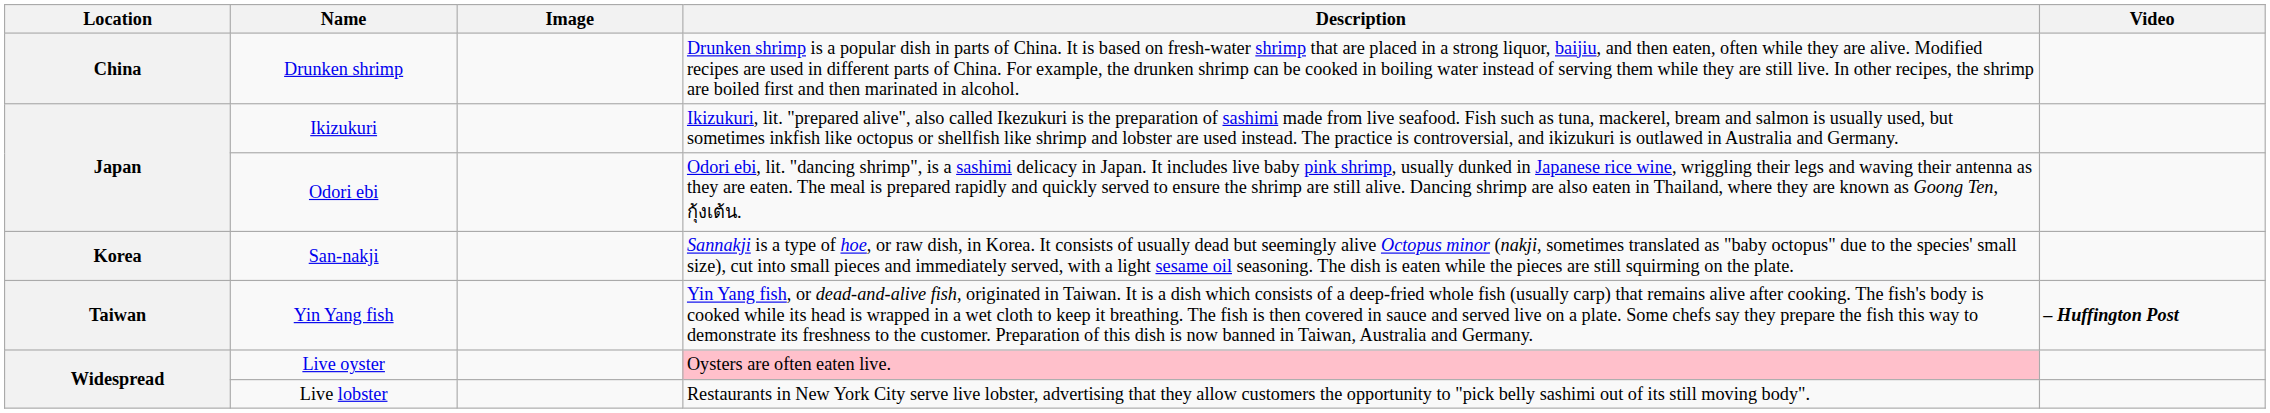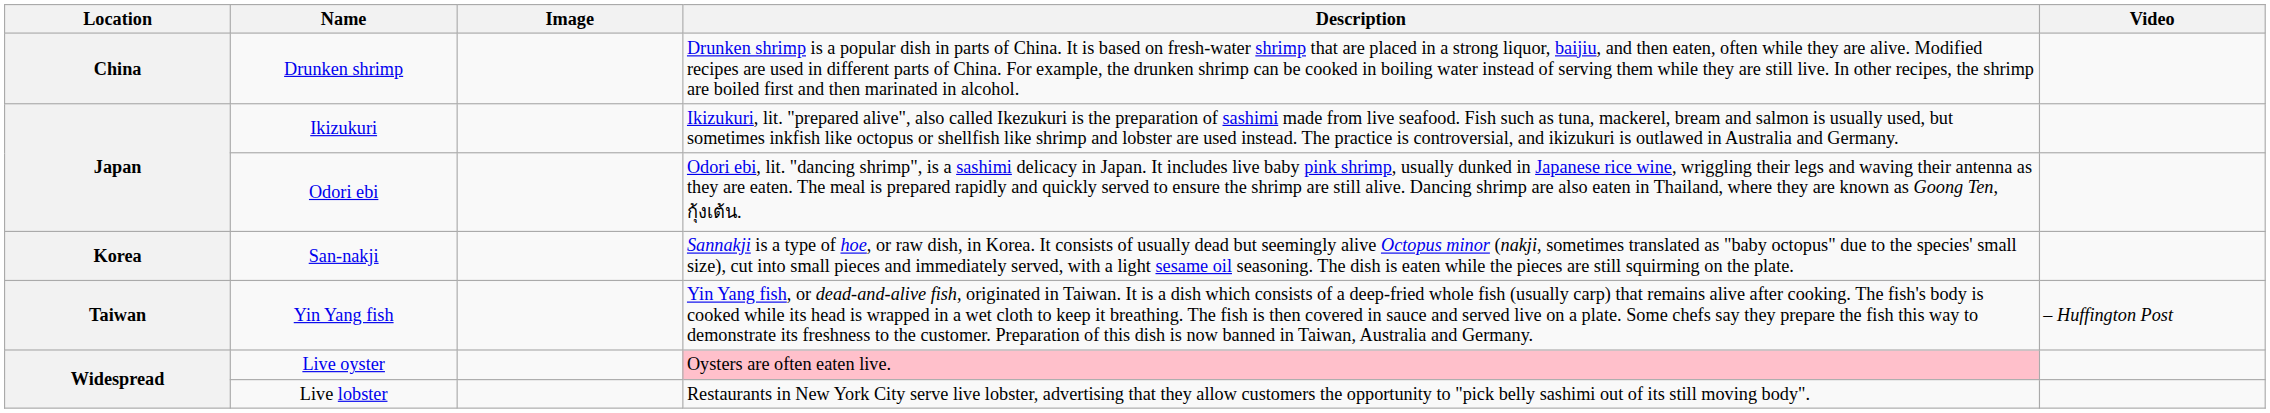(2111, 315) bold -> (2108, 315) normal
